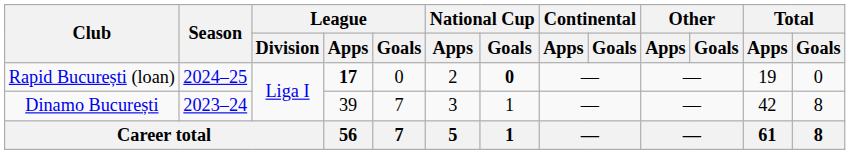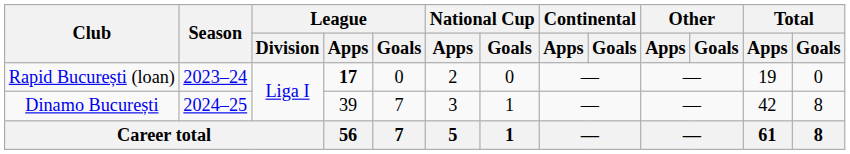(215, 76) 2024–25 -> (215, 76) 2023–24
(509, 76) bold -> (509, 76) normal
(215, 105) 2023–24 -> (215, 105) 2024–25
